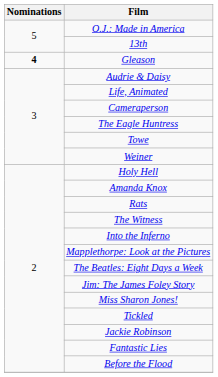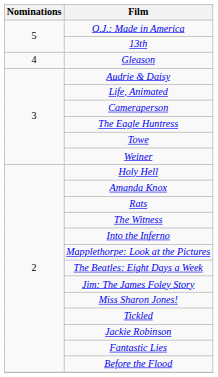(34, 60) bold -> (34, 60) normal
